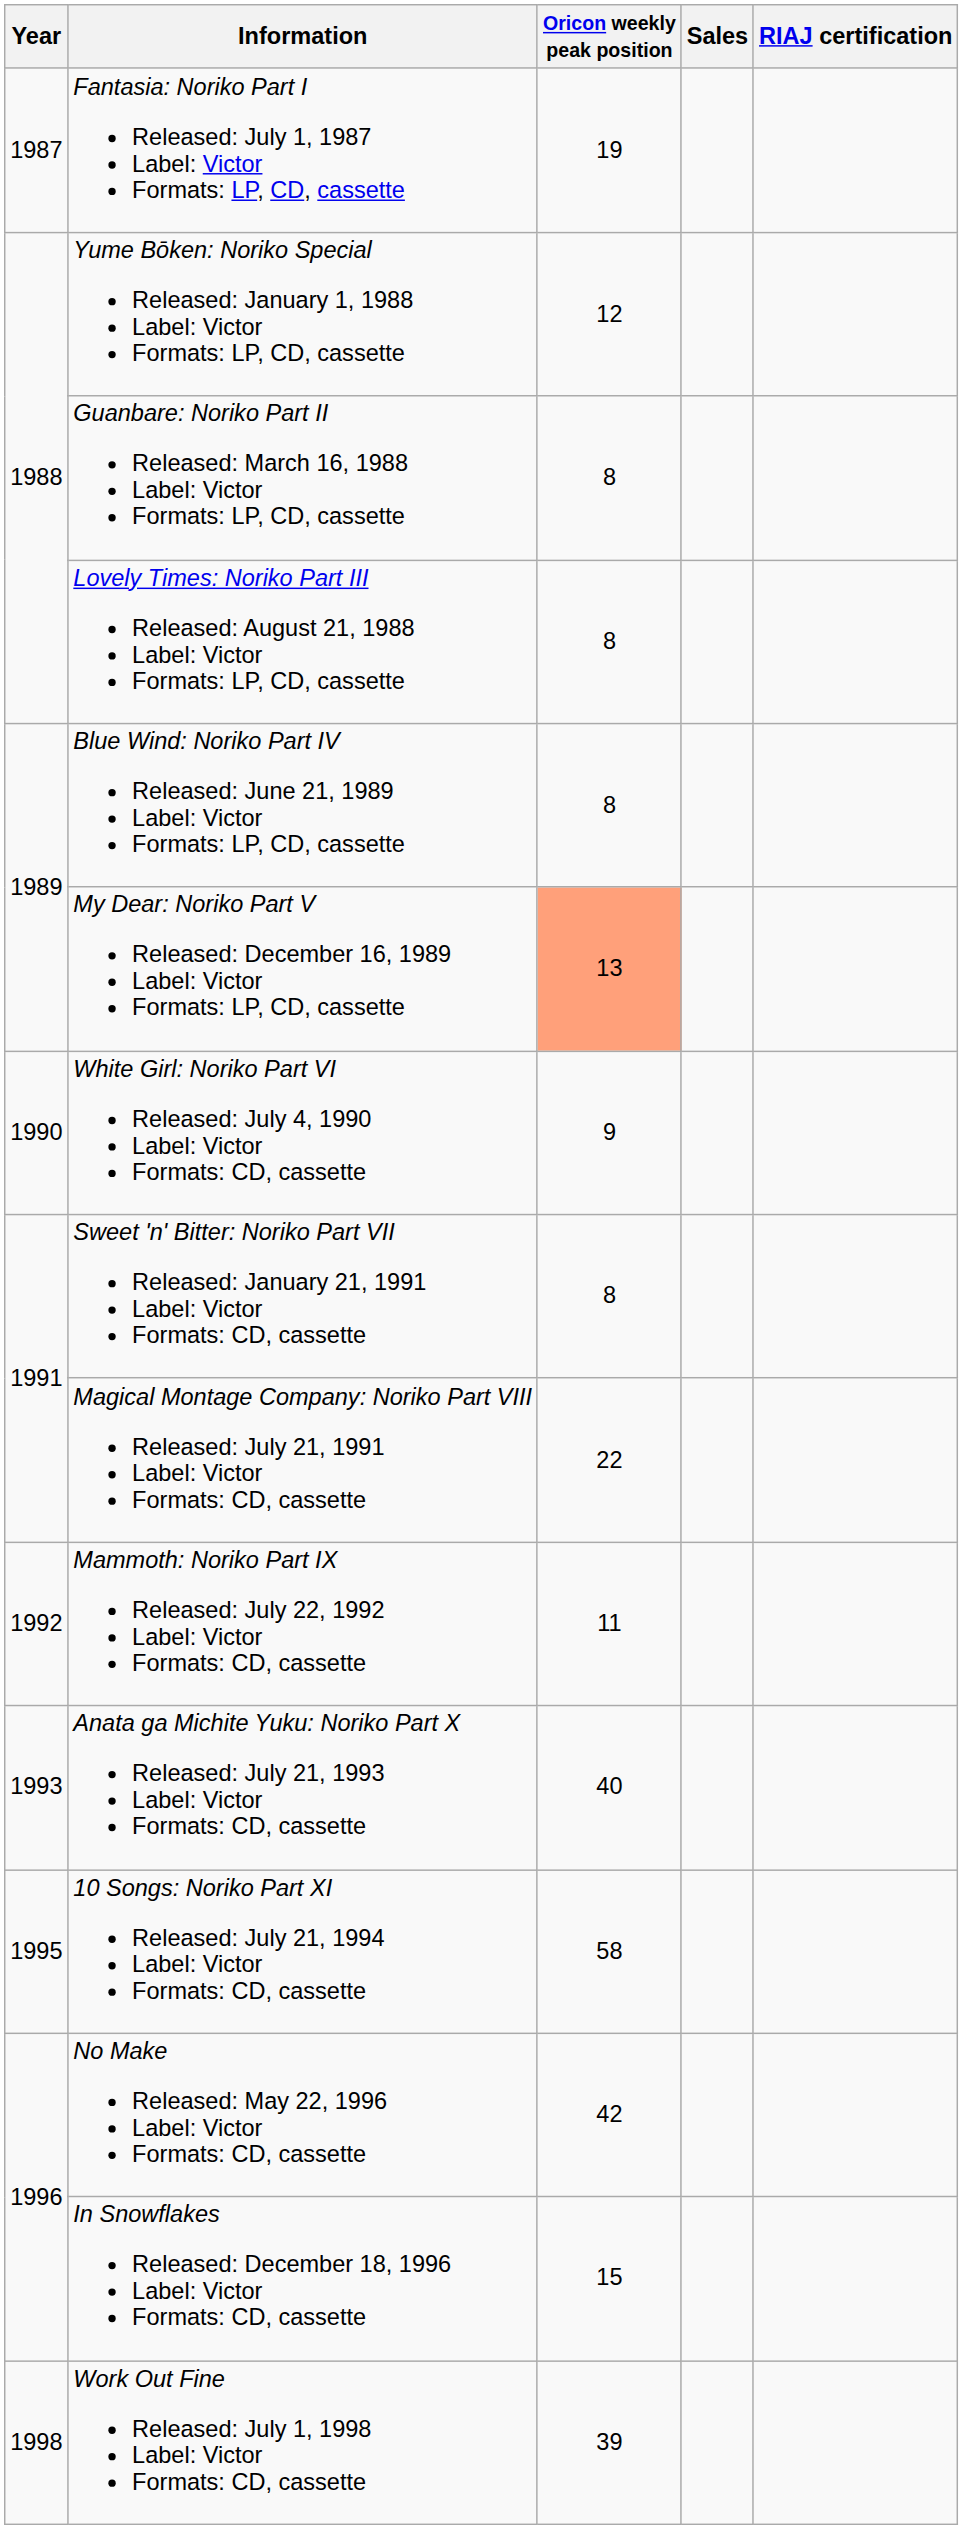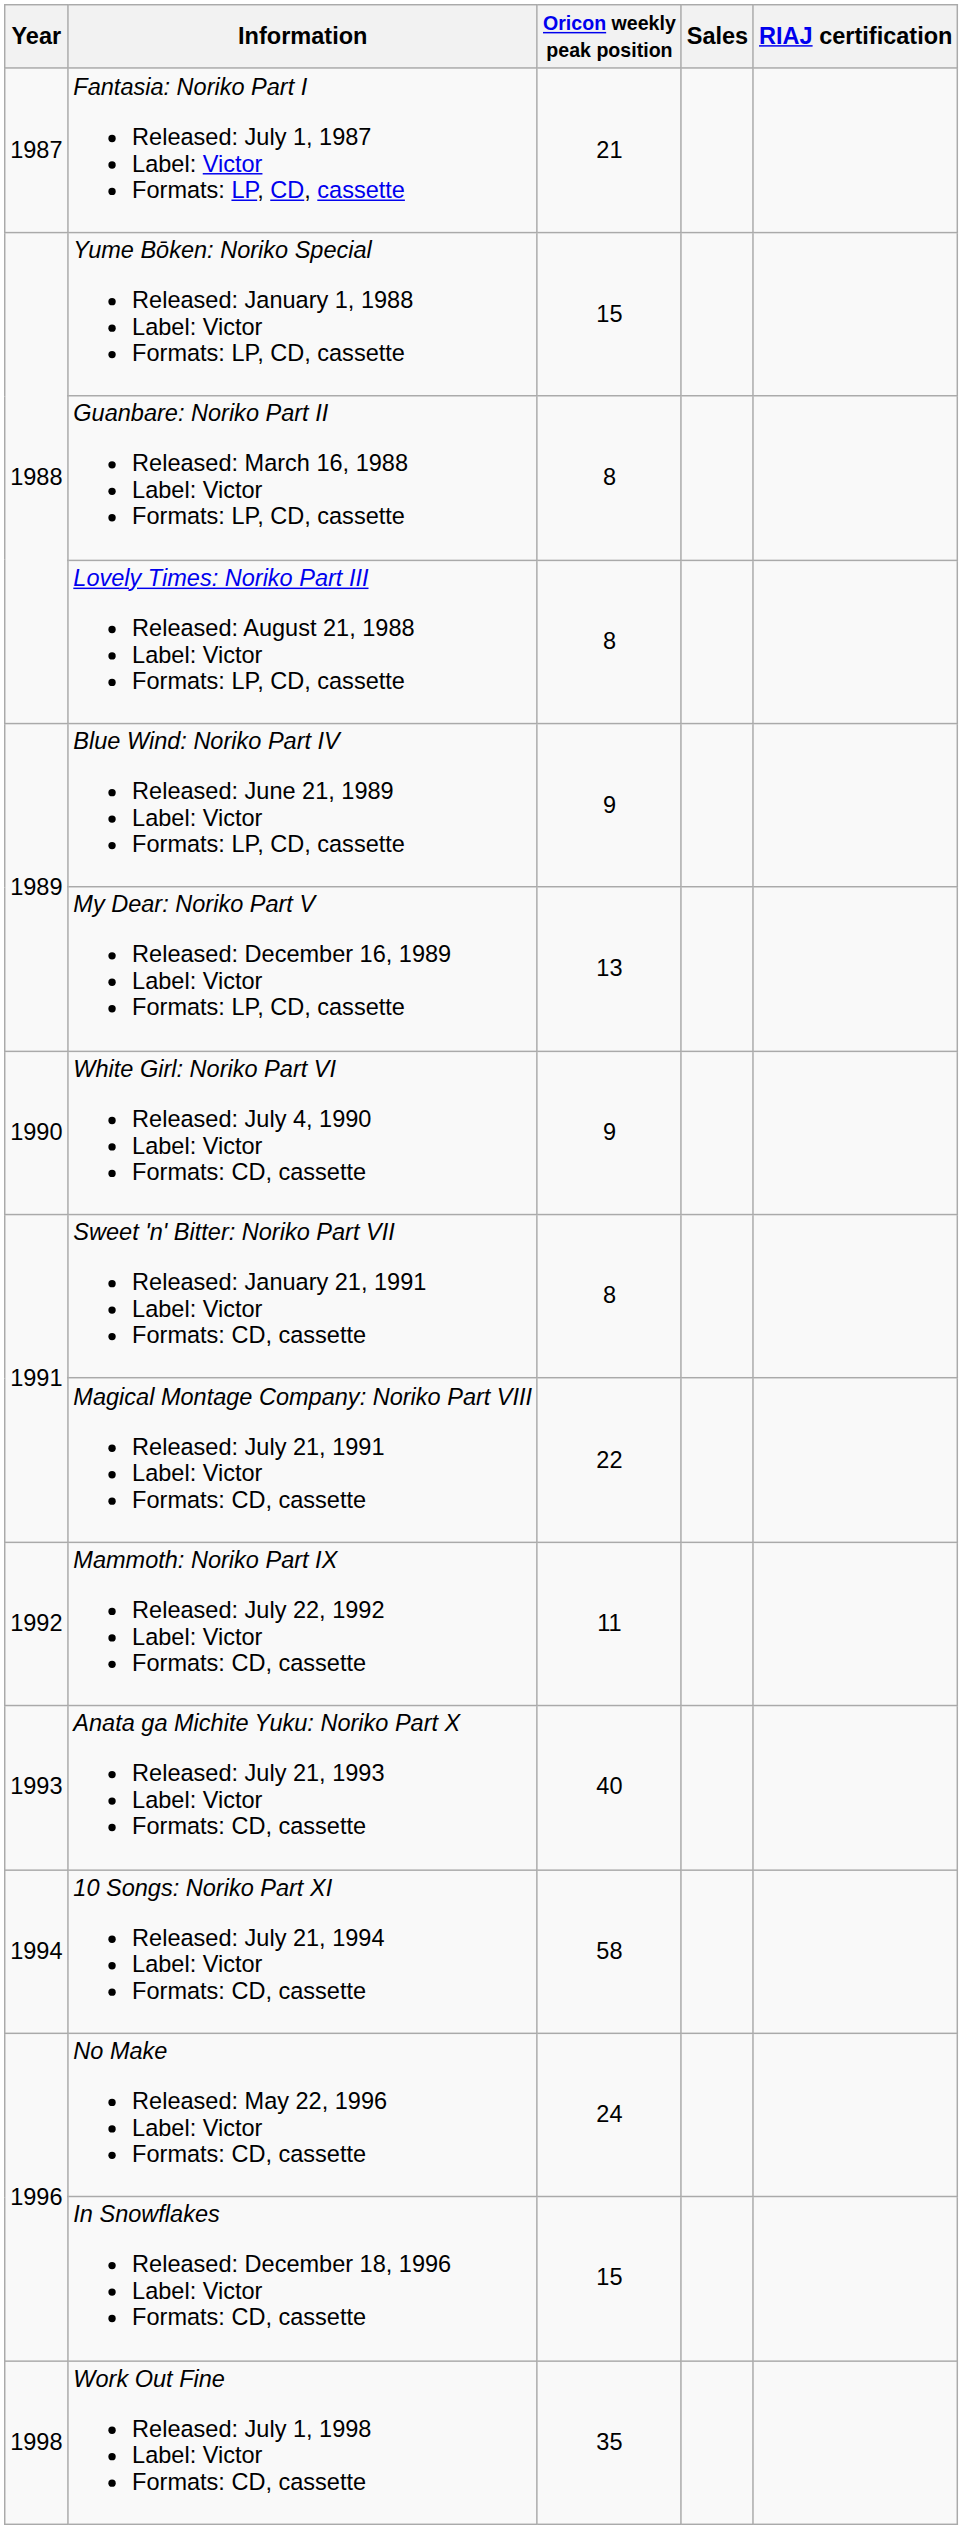(609, 150) 19 -> (609, 150) 21
(609, 313) 12 -> (609, 313) 15
(609, 805) 8 -> (609, 805) 9
(609, 968) lightsalmon background -> (609, 968) no background
(36, 1951) 1995 -> (36, 1951) 1994
(609, 2114) 42 -> (609, 2114) 24
(609, 2442) 39 -> (609, 2442) 35
